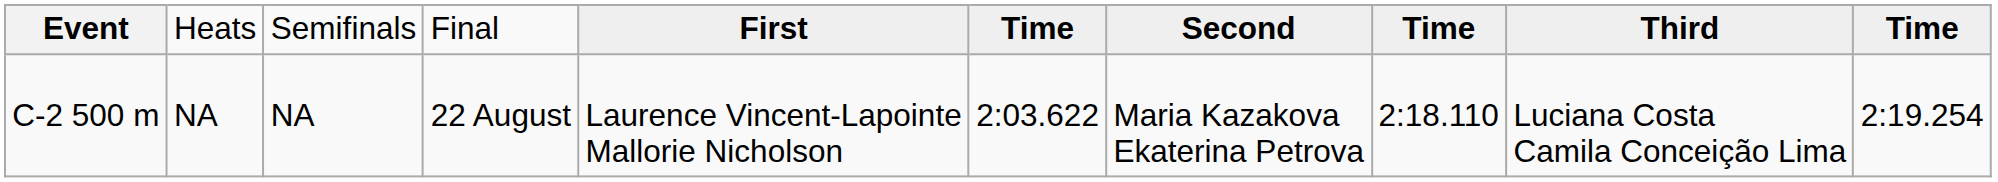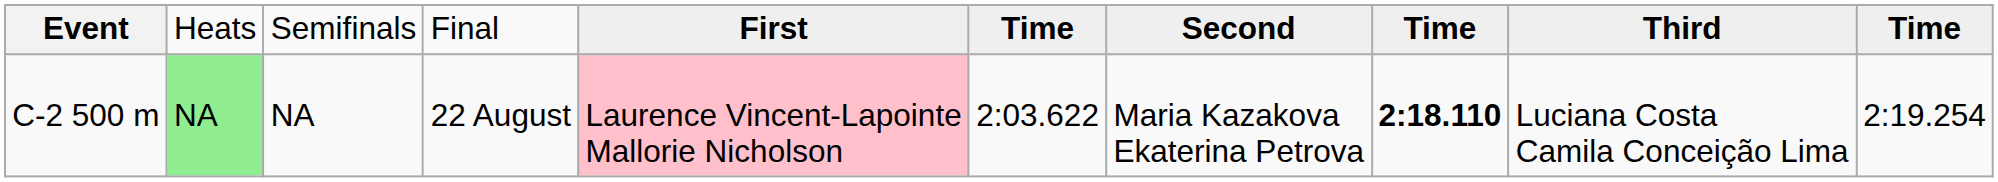(196, 114) no background -> (196, 114) lightgreen background
(774, 132) no background -> (774, 132) pink background
(1439, 114) normal -> (1440, 114) bold
